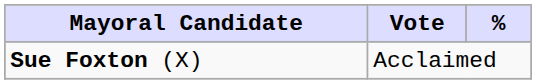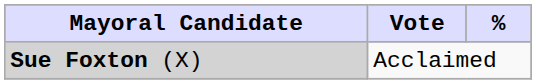(106, 61) no background -> (106, 61) lightgrey background
